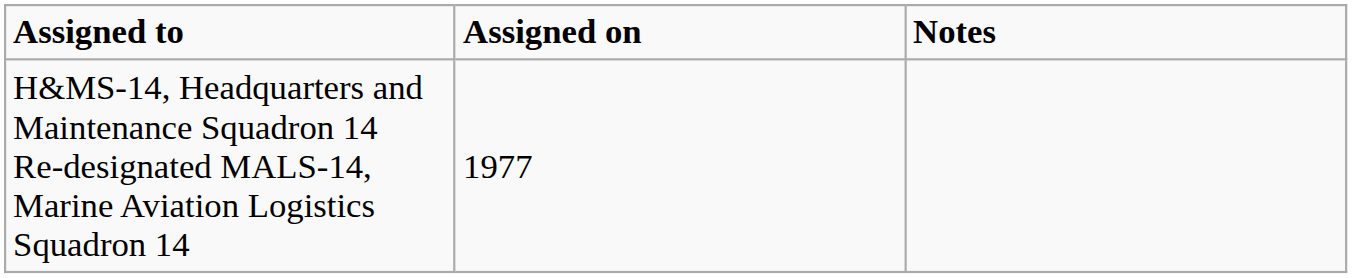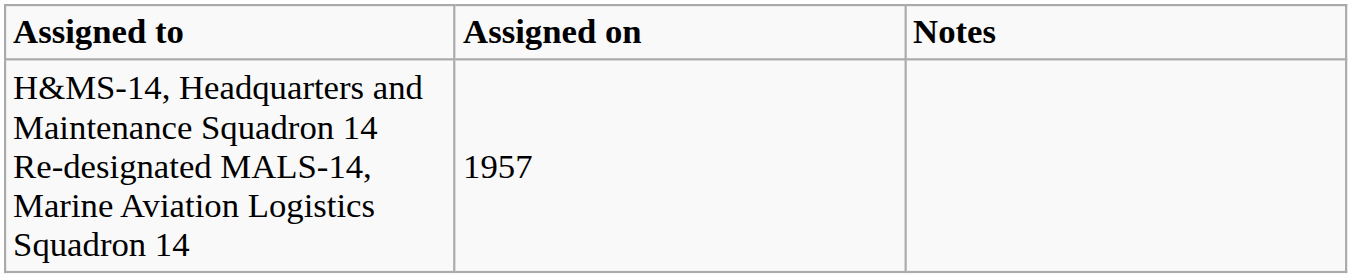(498, 165) 1977 -> (498, 165) 1957
